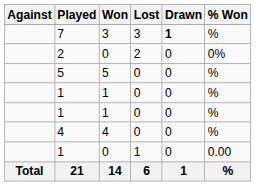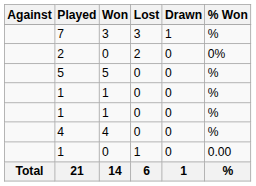(168, 34) bold -> (168, 34) normal
